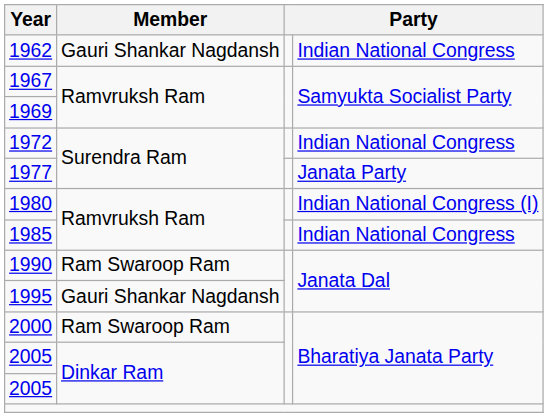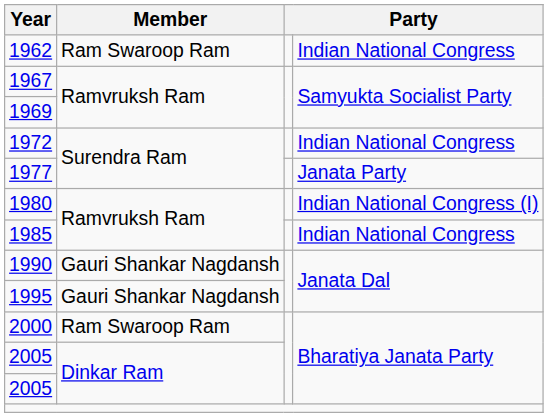(170, 50) Gauri Shankar Nagdansh -> (146, 50) Ram Swaroop Ram
(146, 265) Ram Swaroop Ram -> (170, 265) Gauri Shankar Nagdansh
